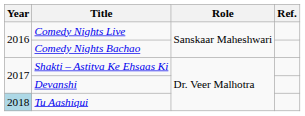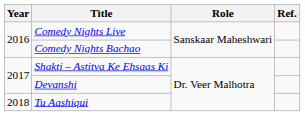(18, 102) lightblue background -> (18, 102) no background
